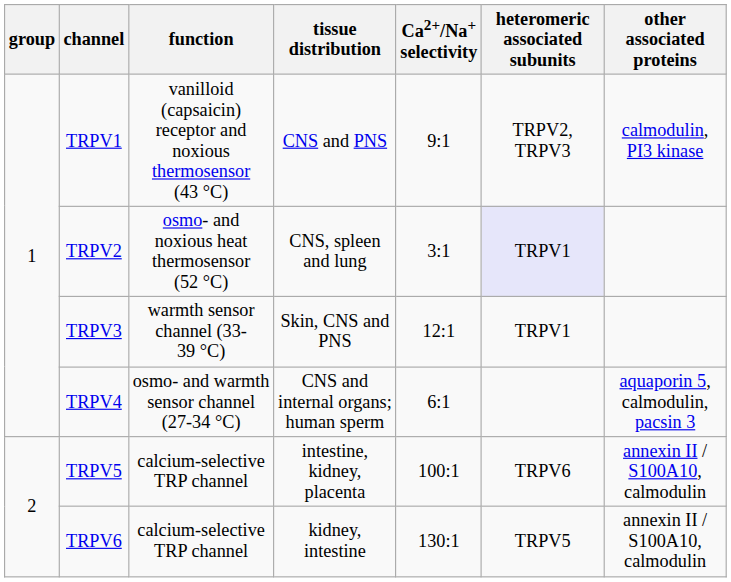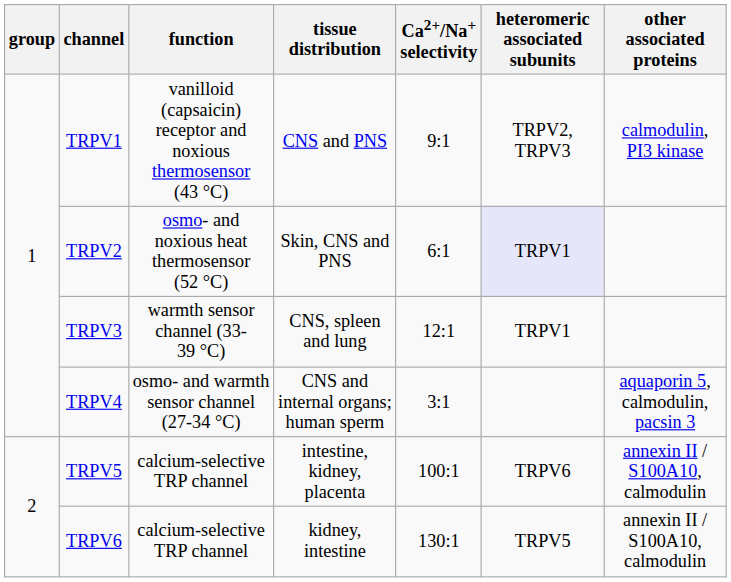(335, 251) CNS, spleen and lung -> (335, 251) Skin, CNS and PNS
(439, 251) 3:1 -> (439, 251) 6:1
(335, 331) Skin, CNS and PNS -> (335, 331) CNS, spleen and lung
(439, 401) 6:1 -> (439, 401) 3:1
